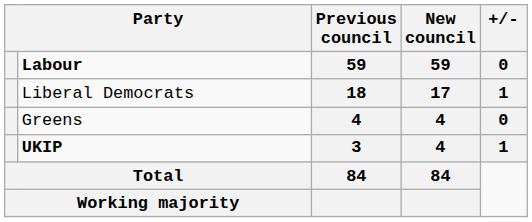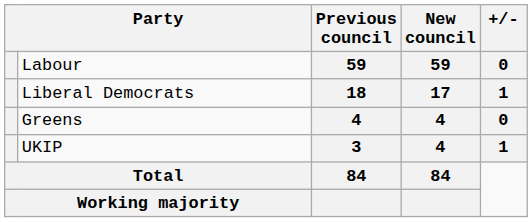(52, 65) bold -> (52, 65) normal
(42, 148) bold -> (42, 148) normal
